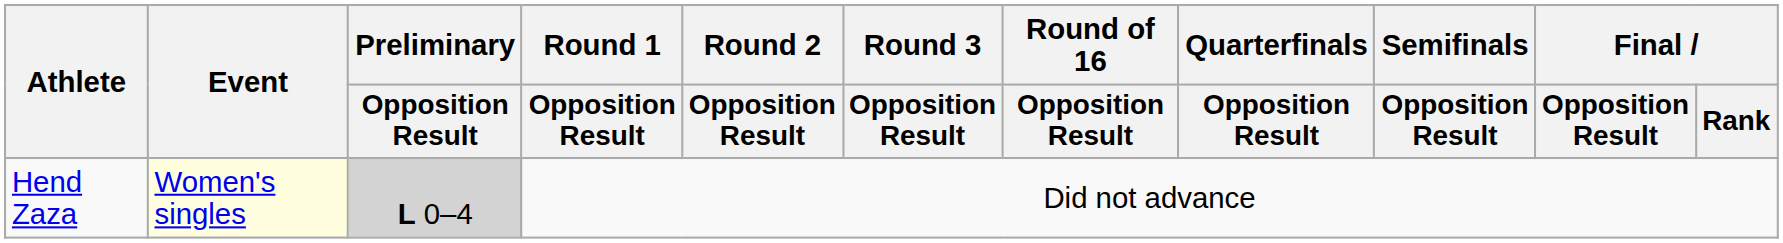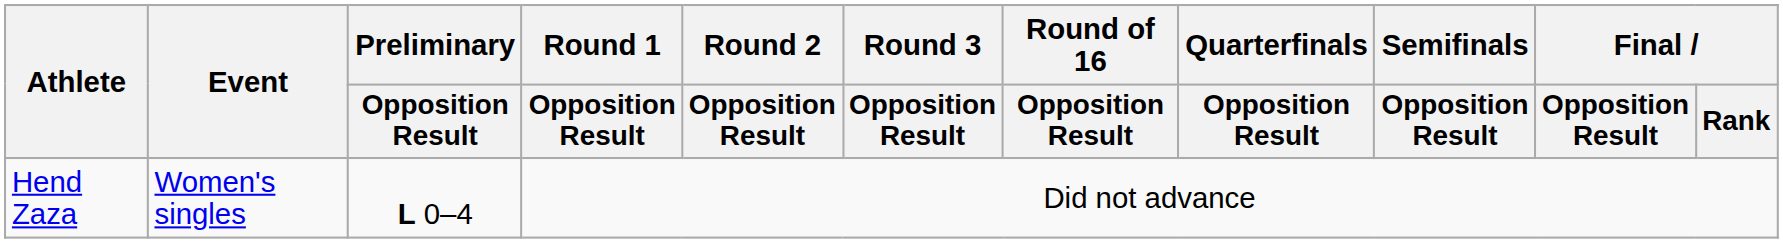(215, 198) lightyellow background -> (215, 198) no background
(435, 215) lightgrey background -> (435, 215) no background
